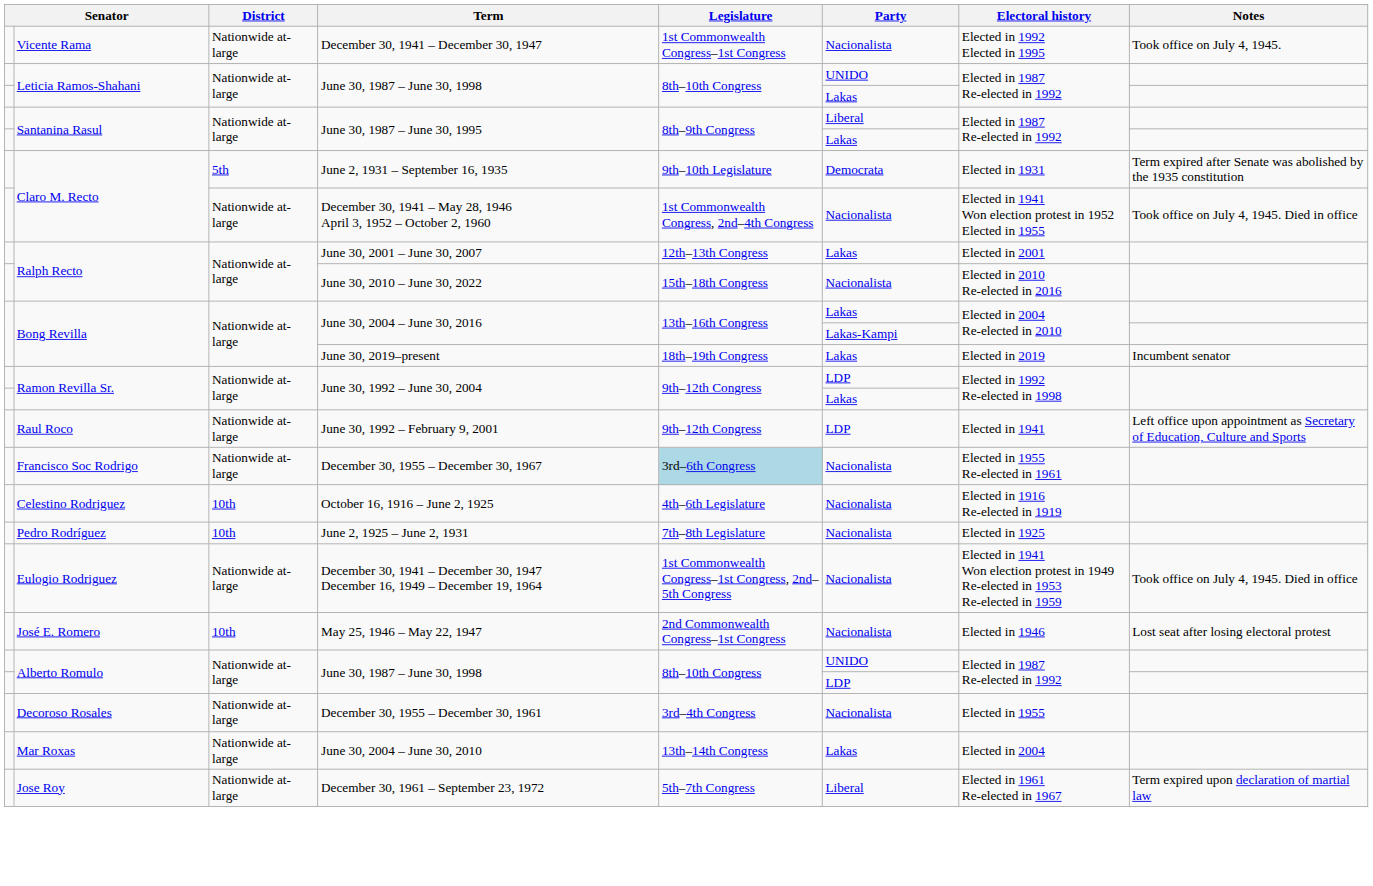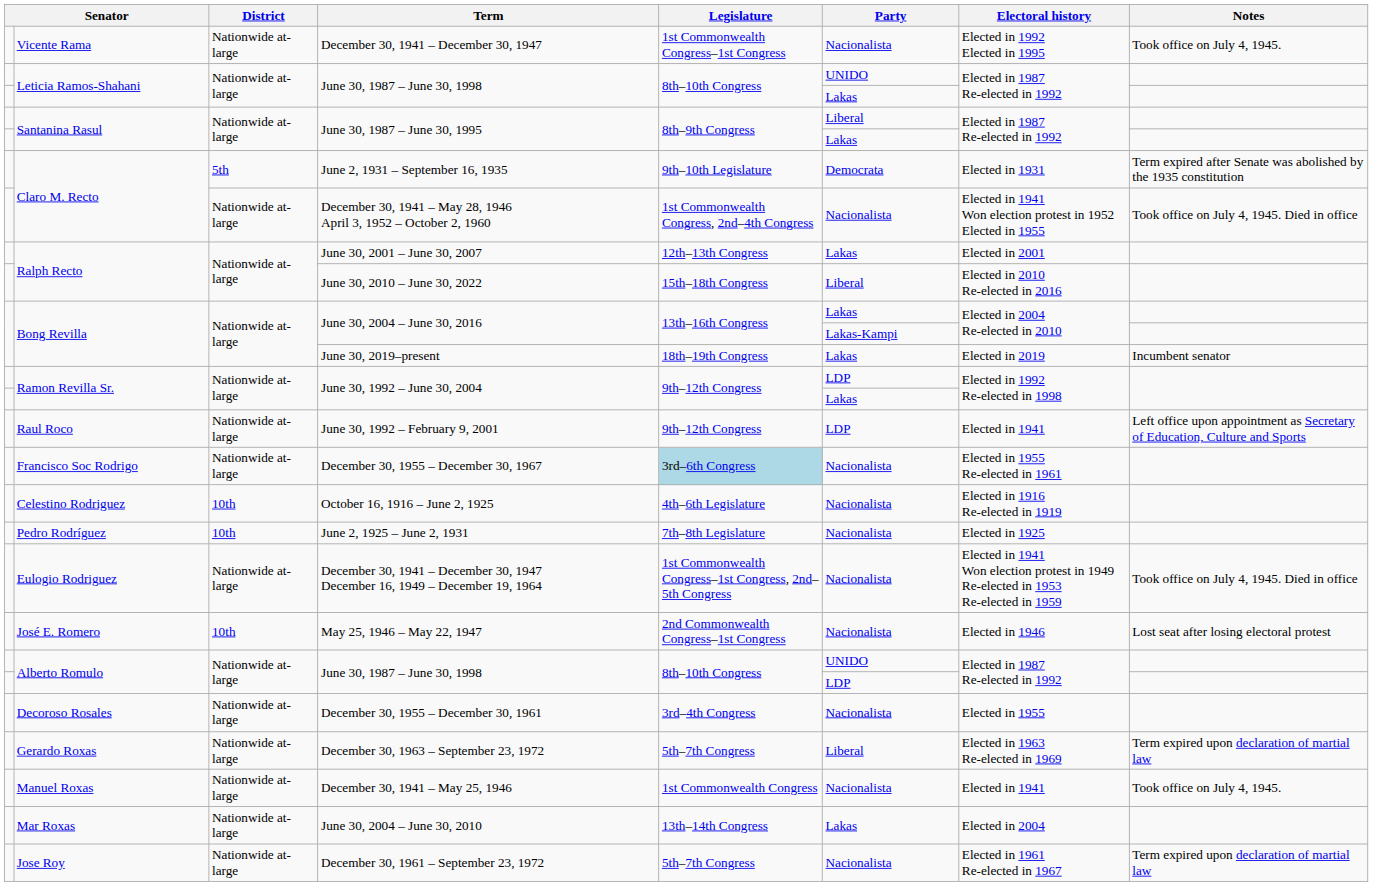(859, 282) Nacionalista -> (845, 282) Liberal
+ row: (57, 750)
+ row: (55, 787)
(845, 787) Liberal -> (859, 862) Nacionalista
